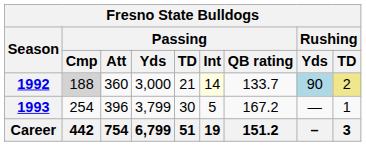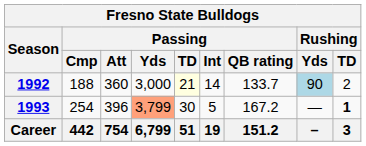(82, 84) lightgrey background -> (82, 84) no background
(187, 84) no background -> (187, 84) lightyellow background
(212, 84) lightyellow background -> (212, 84) no background
(347, 84) khaki background -> (347, 84) no background
(153, 107) no background -> (153, 107) lightsalmon background
(347, 107) normal -> (347, 107) bold
